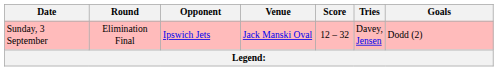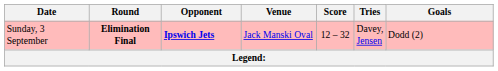(125, 35) normal -> (125, 35) bold
(187, 35) normal -> (189, 35) bold
